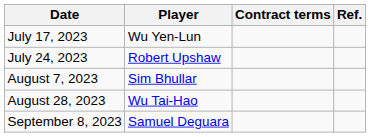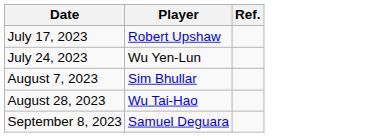- column: (283, 15)
(165, 36) Wu Yen-Lun -> (174, 36) Robert Upshaw
(174, 57) Robert Upshaw -> (165, 57) Wu Yen-Lun
